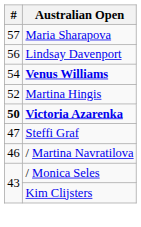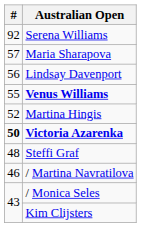+ row: (67, 34)
(14, 74) 54 -> (14, 94) 55
(14, 133) 47 -> (14, 153) 48
